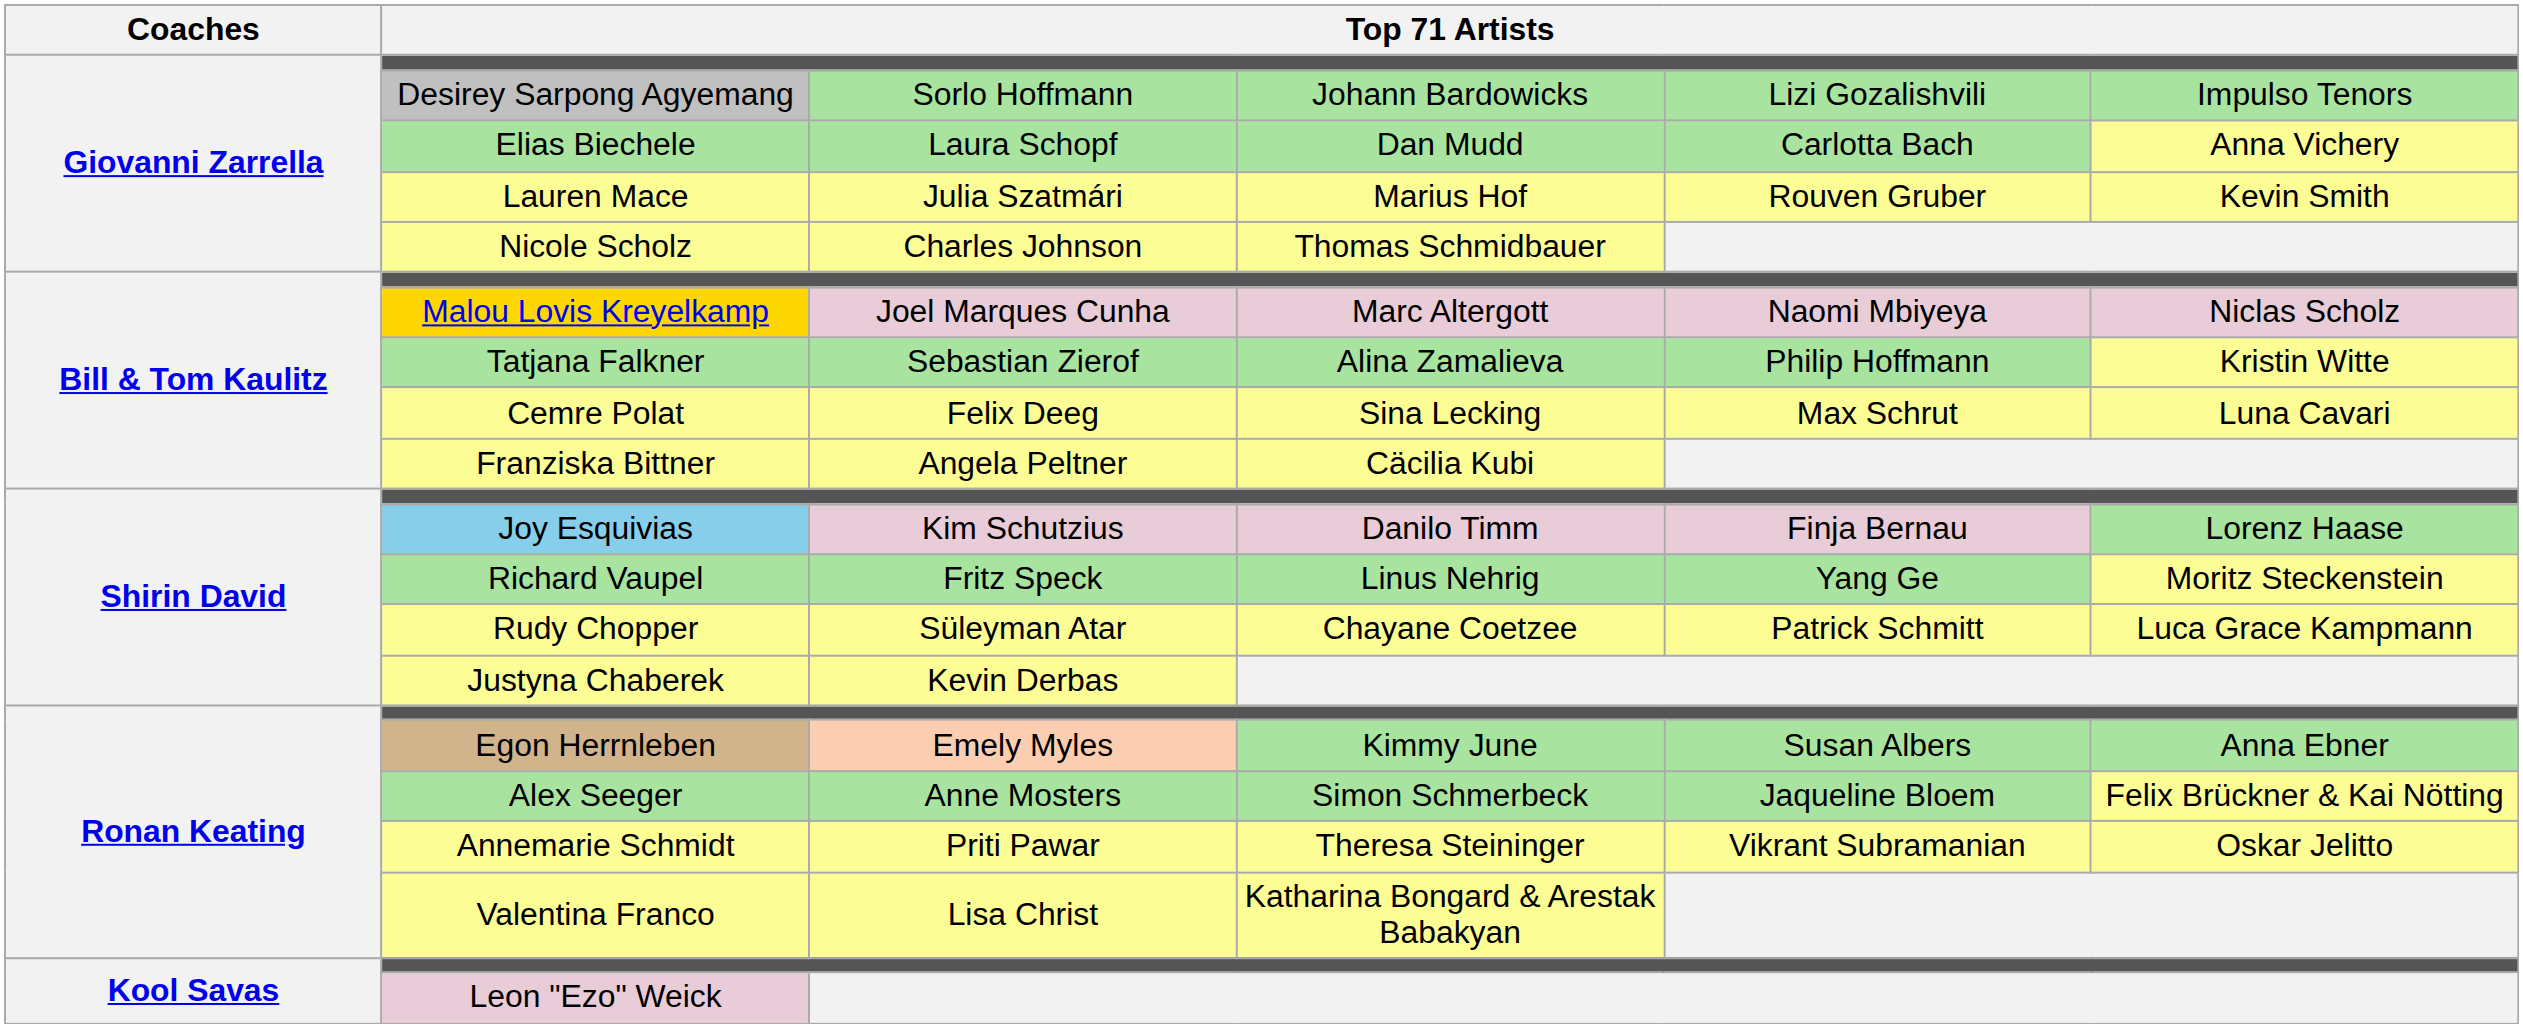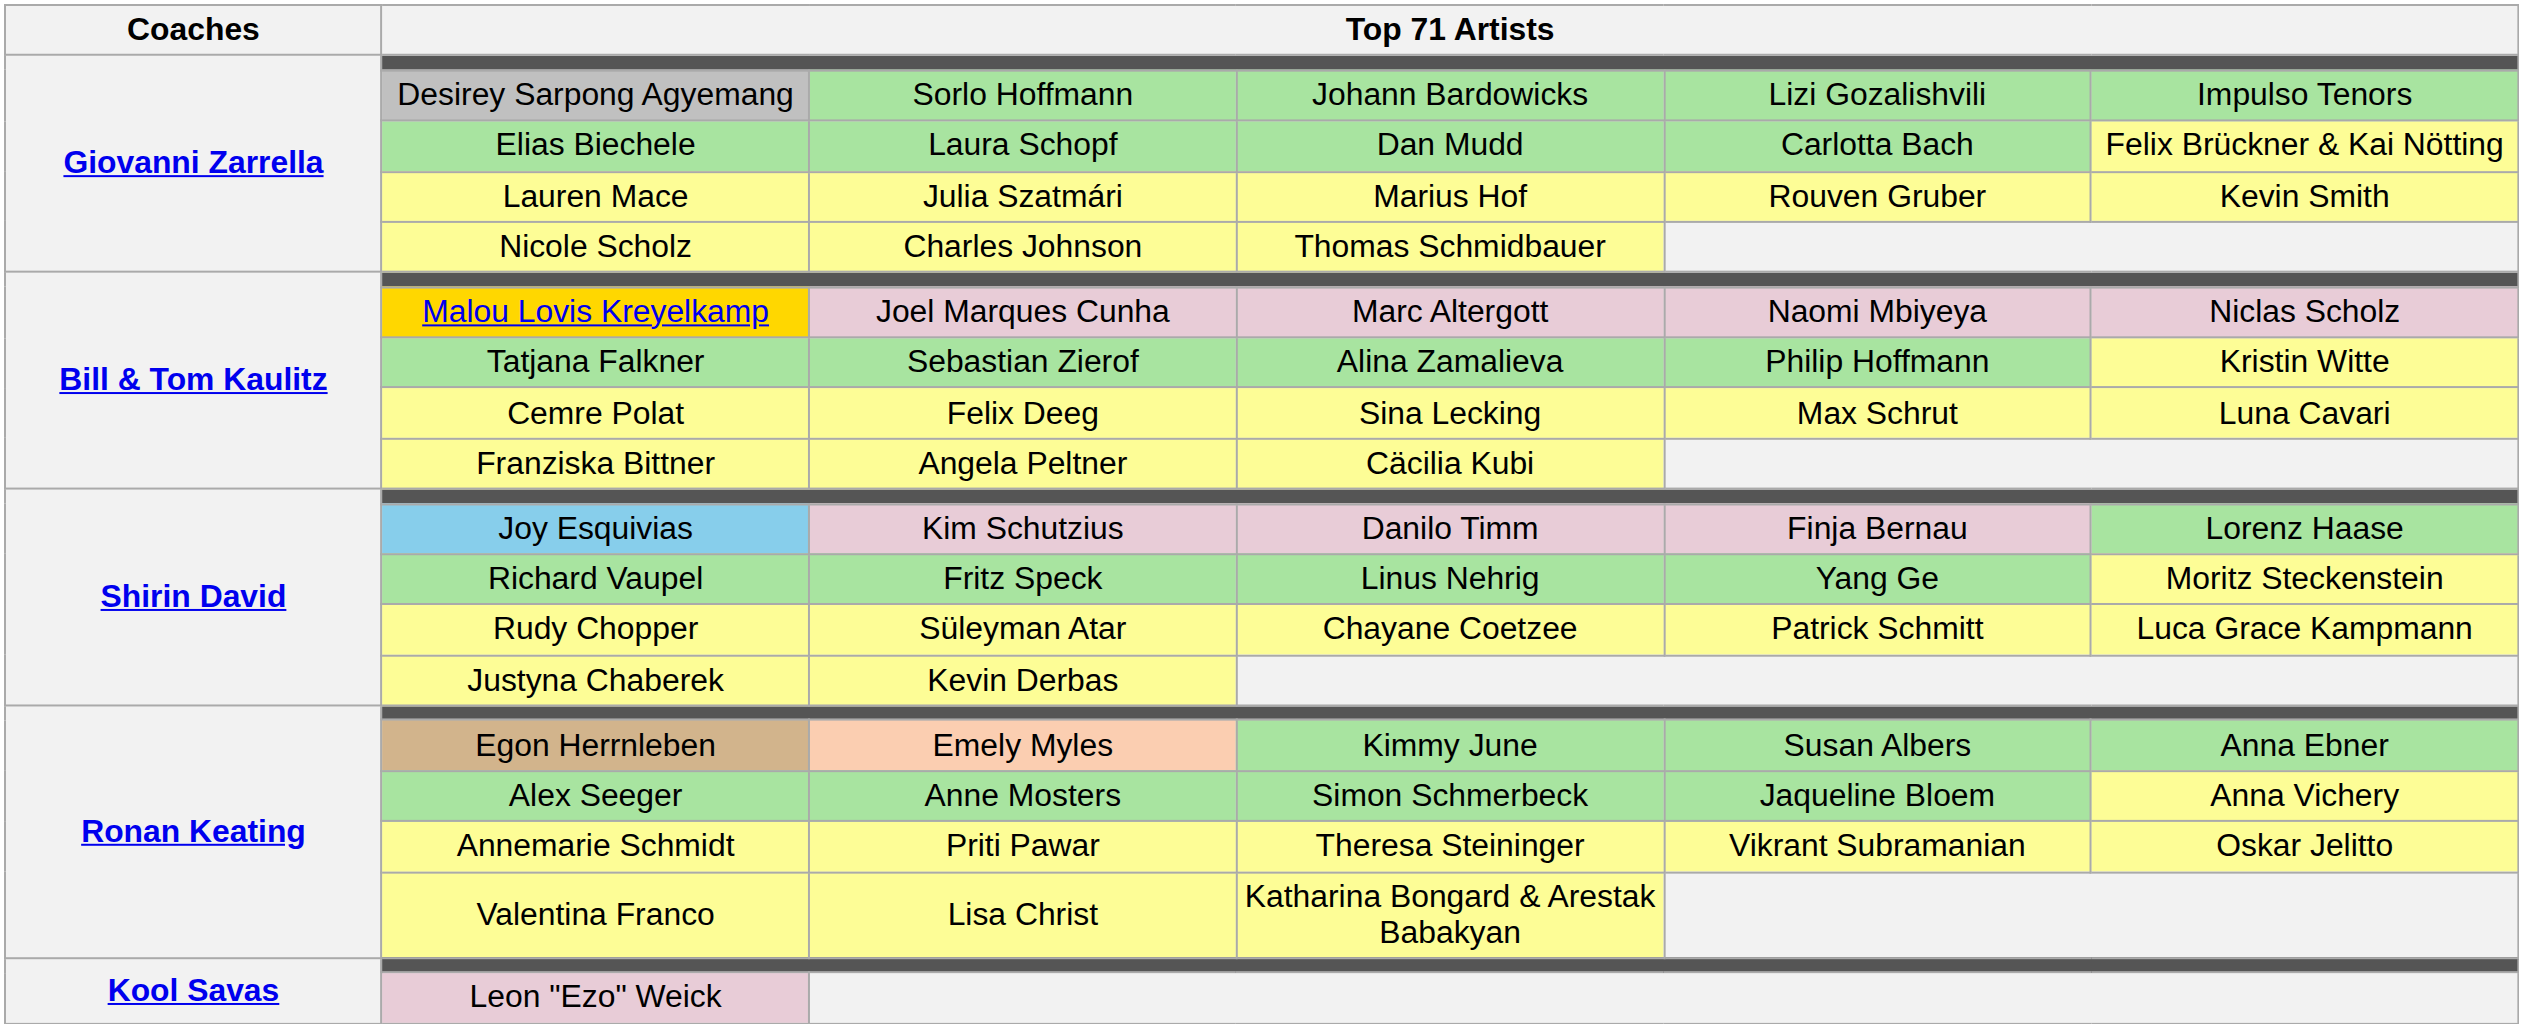(2305, 145) Anna Vichery -> (2305, 145) Felix Brückner & Kai Nötting
(2305, 795) Felix Brückner & Kai Nötting -> (2305, 795) Anna Vichery
